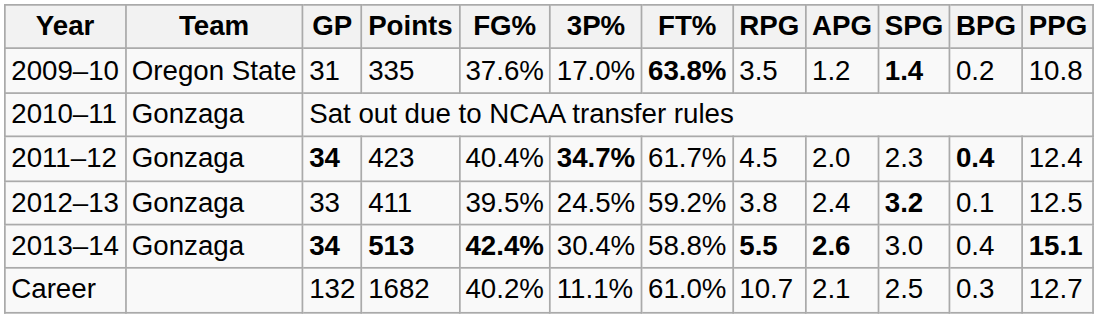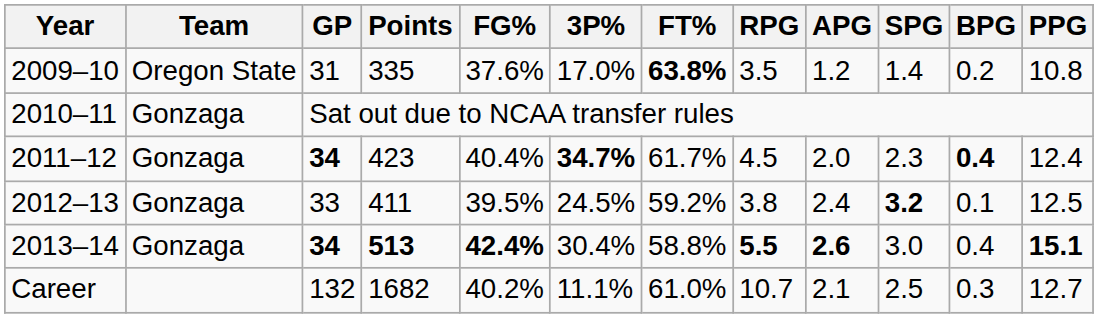(904, 70) bold -> (904, 70) normal
